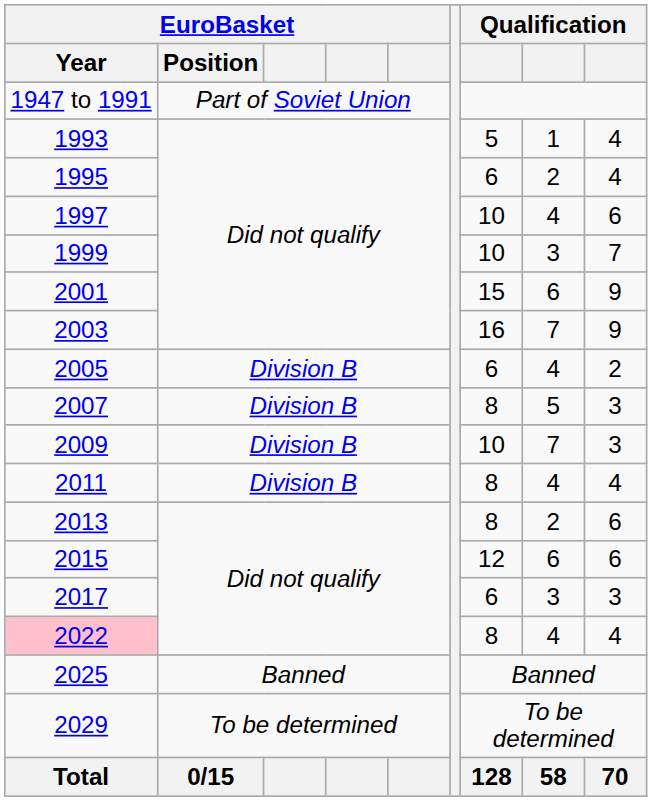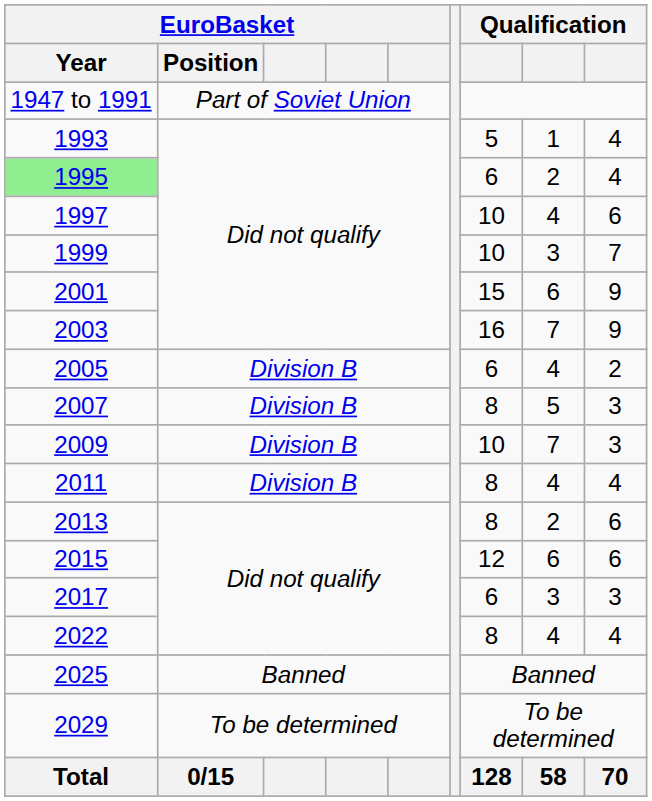(81, 177) no background -> (81, 177) lightgreen background
(81, 636) pink background -> (81, 636) no background
